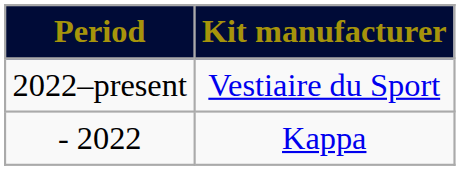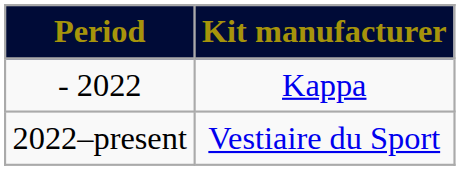rows swapped: (100, 138) <-> (100, 84)
